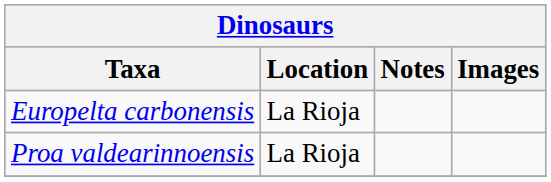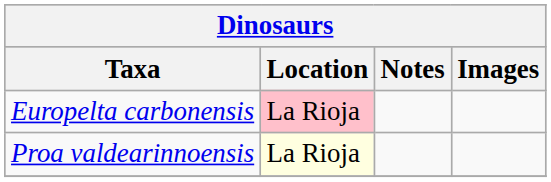(313, 111) no background -> (313, 111) pink background
(313, 153) no background -> (313, 153) lightyellow background
